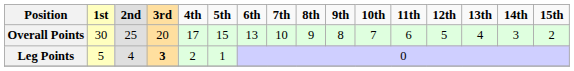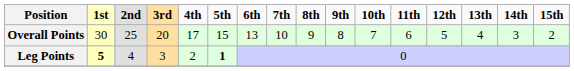(101, 55) normal -> (101, 55) bold
(162, 55) bold -> (162, 55) normal
(222, 55) normal -> (222, 55) bold
